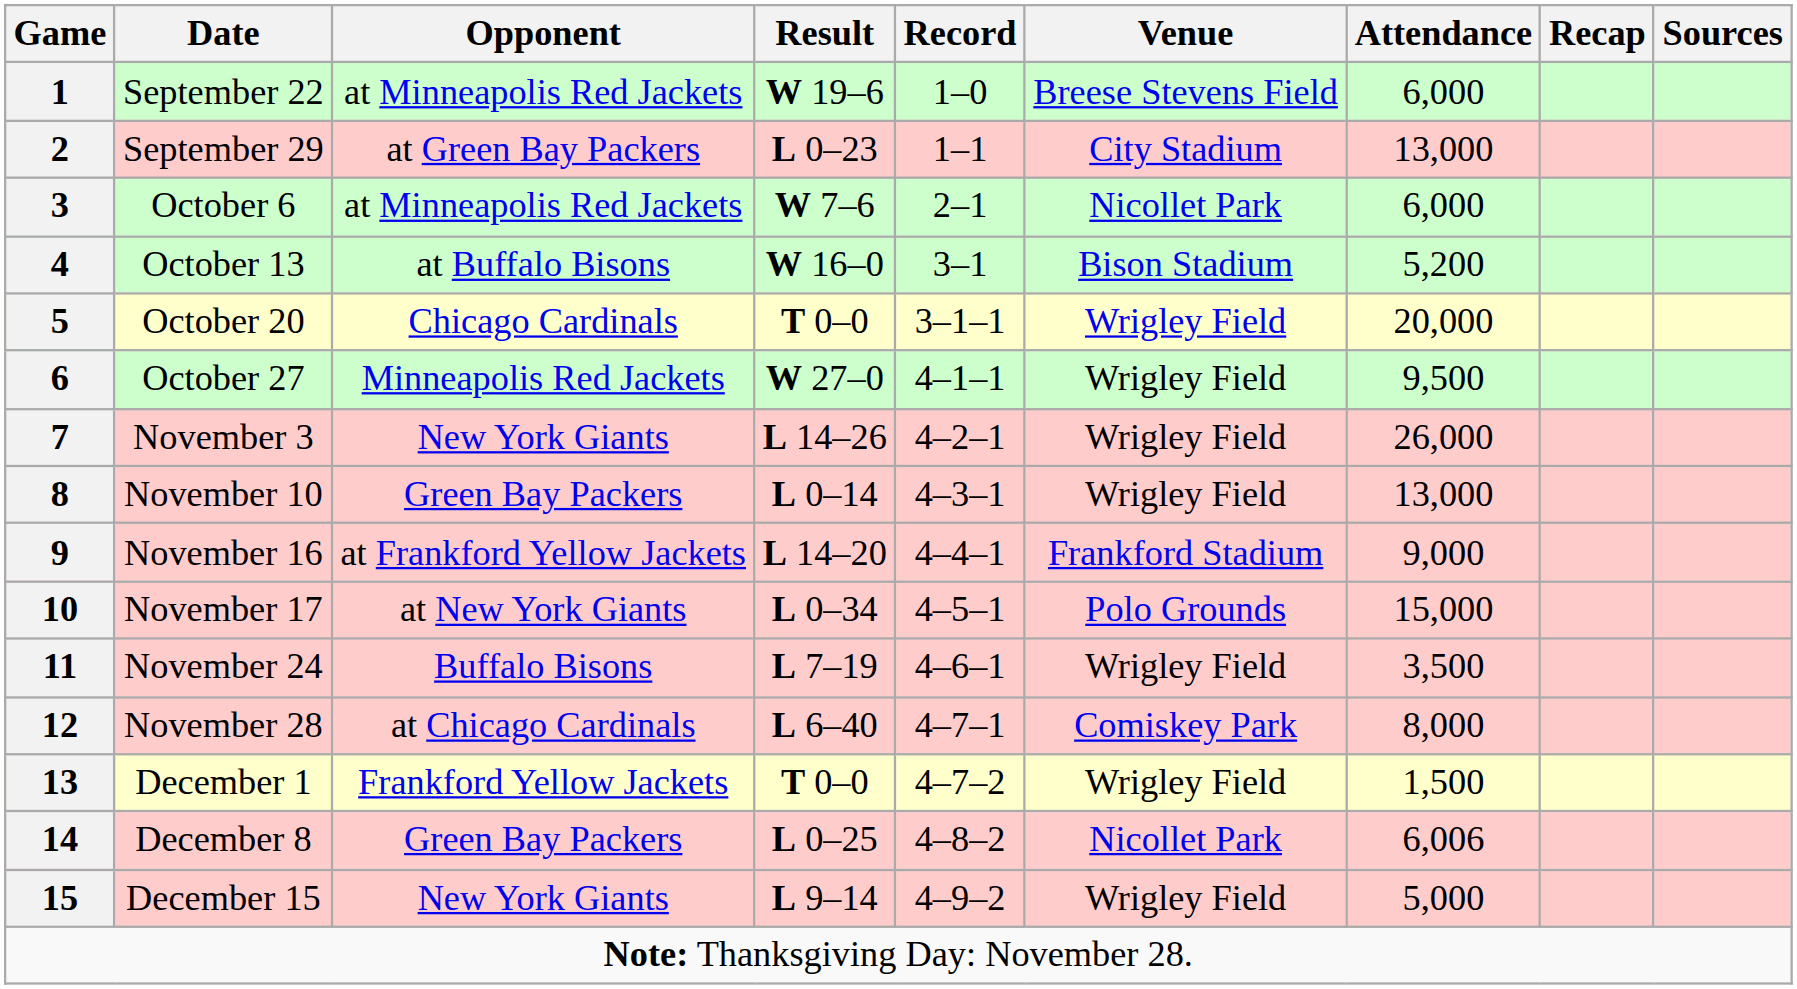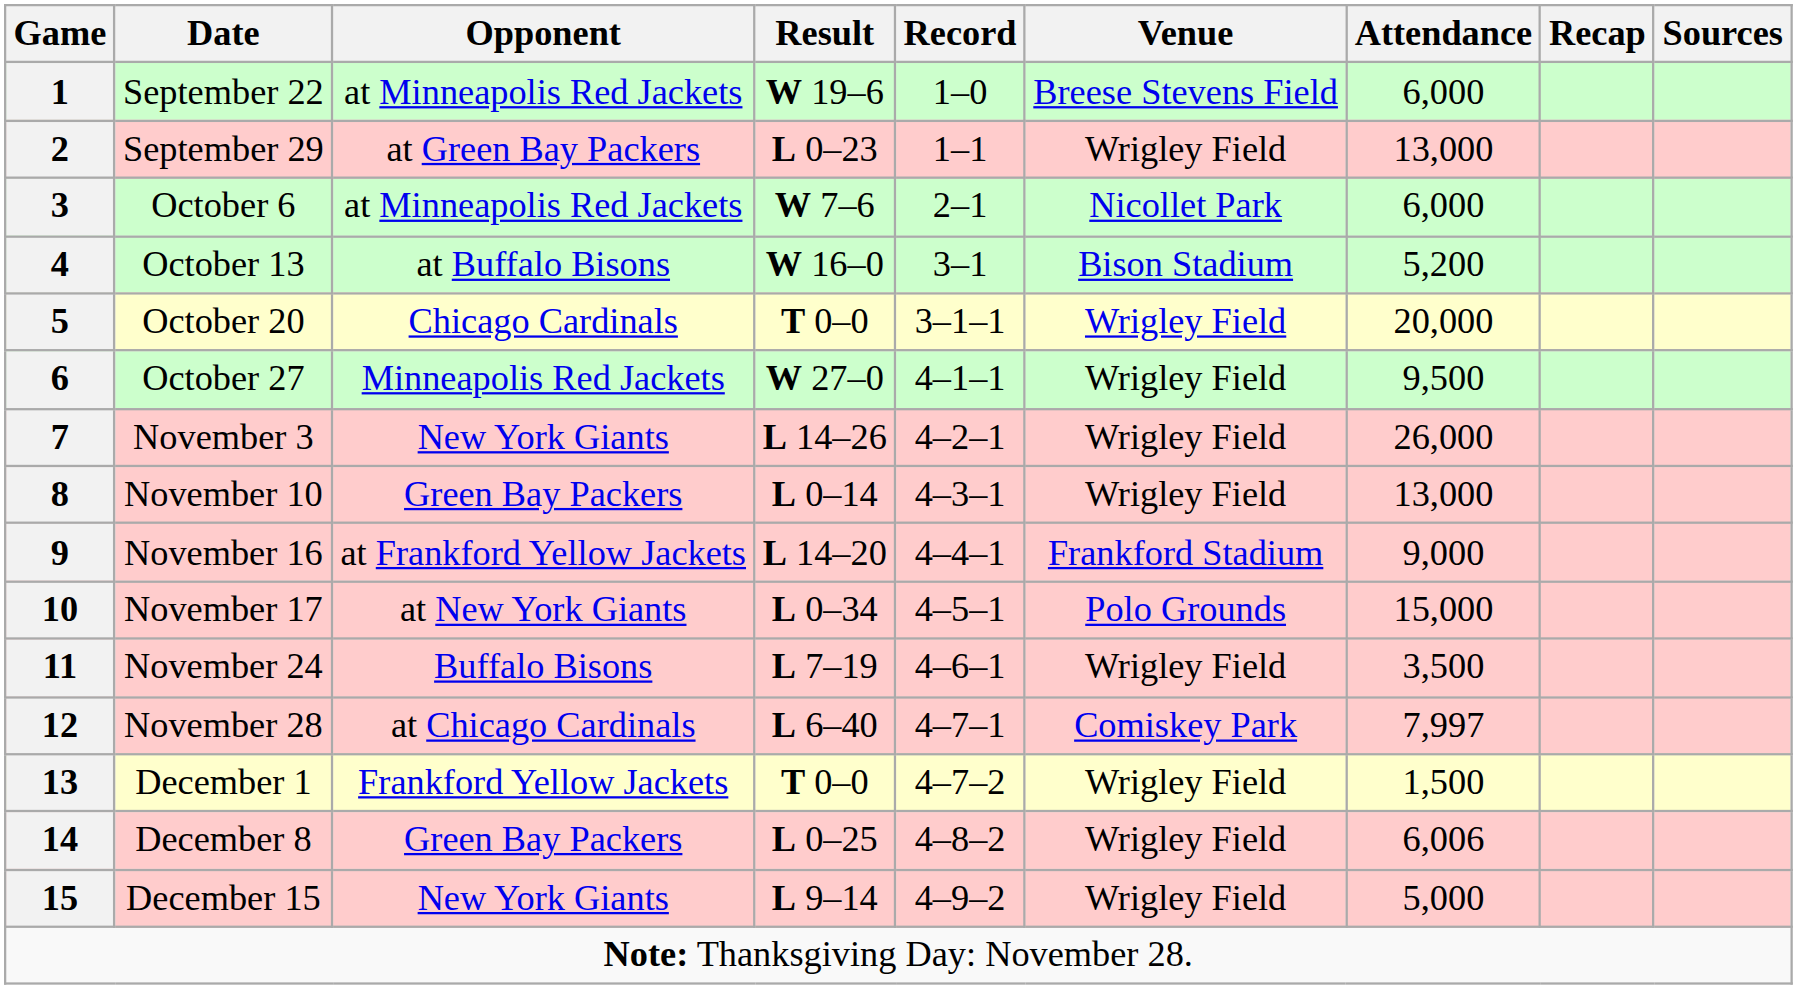(1186, 148) City Stadium -> (1186, 148) Wrigley Field
(1443, 724) 8,000 -> (1443, 724) 7,997
(1186, 839) Nicollet Park -> (1186, 839) Wrigley Field
